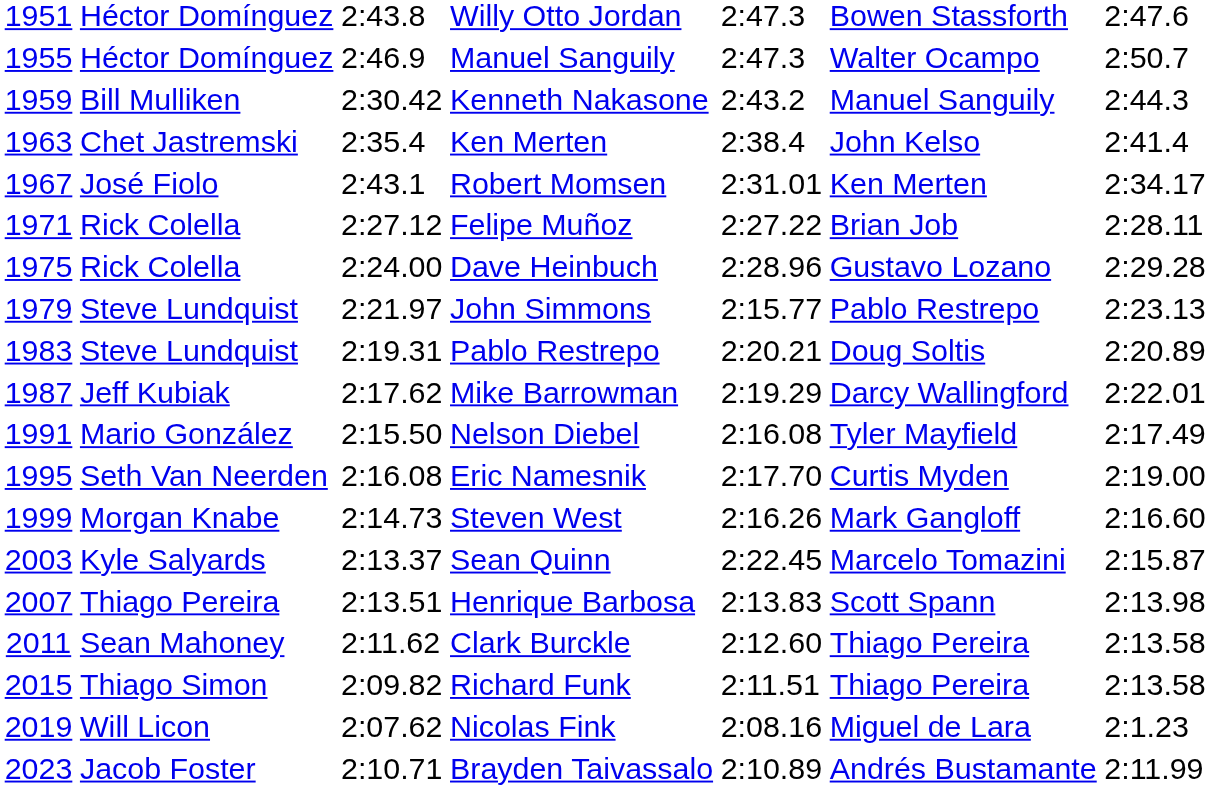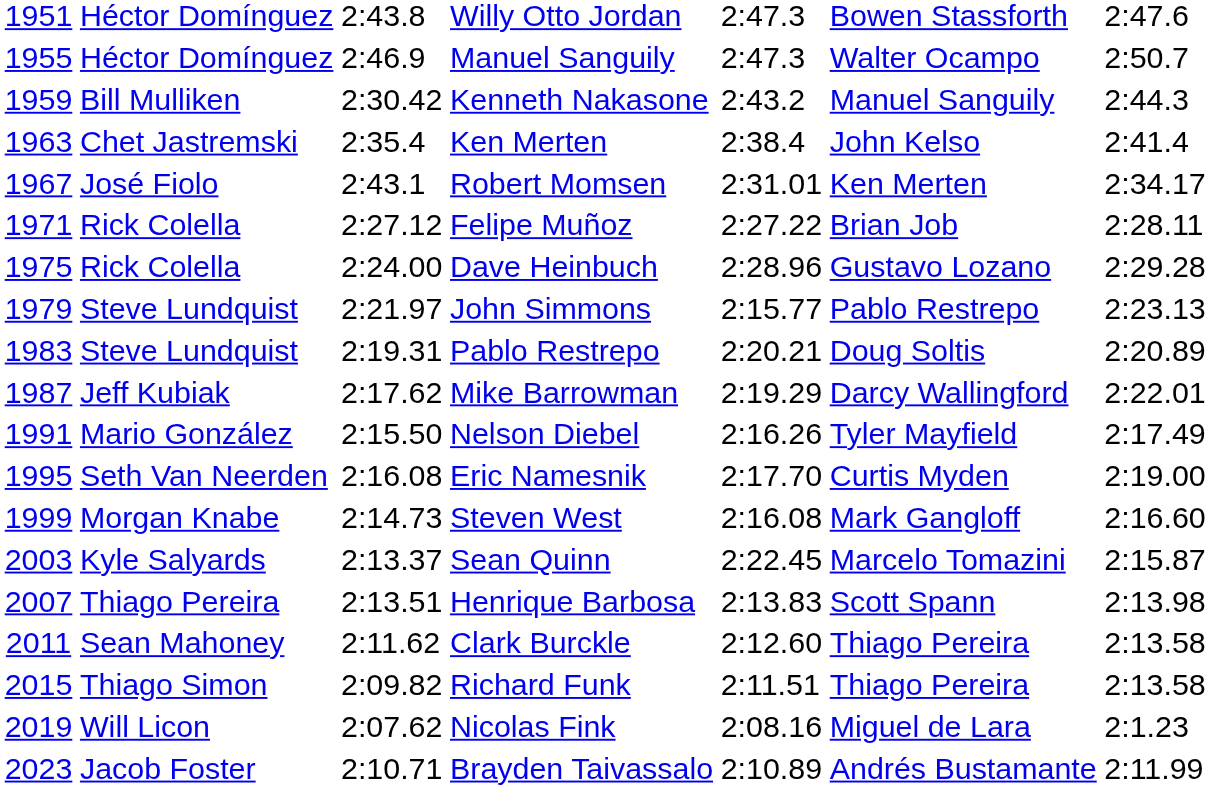(771, 434) 2:16.08 -> (771, 434) 2:16.26
(771, 517) 2:16.26 -> (771, 517) 2:16.08
